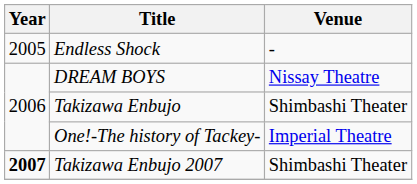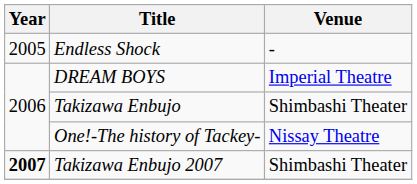(324, 77) Nissay Theatre -> (330, 77) Imperial Theatre
(330, 135) Imperial Theatre -> (324, 135) Nissay Theatre
